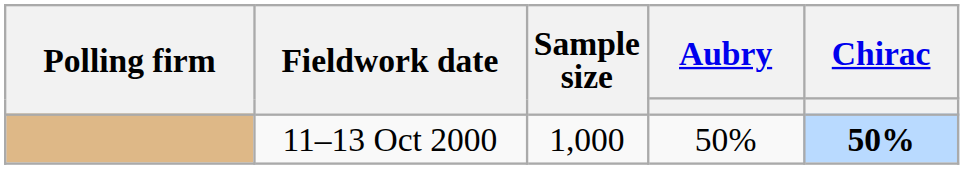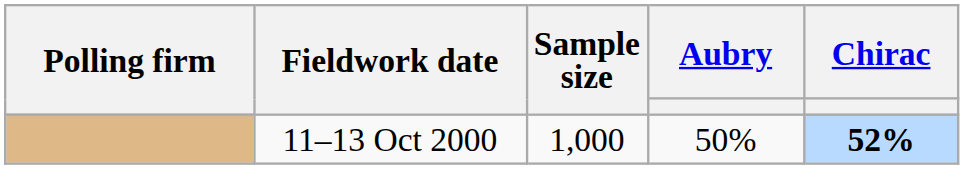(881, 139) 50% -> (881, 139) 52%
